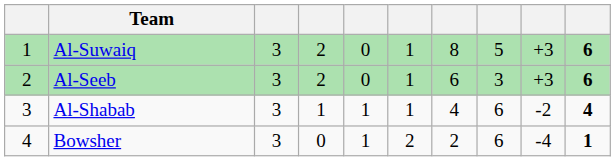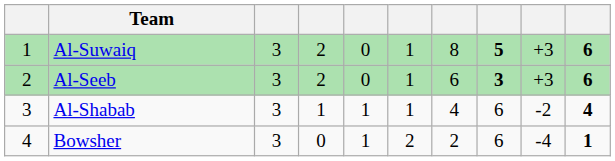(499, 49) normal -> (499, 49) bold
(499, 79) normal -> (499, 79) bold
